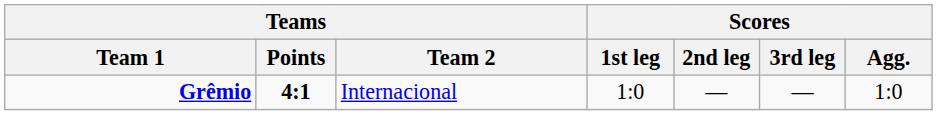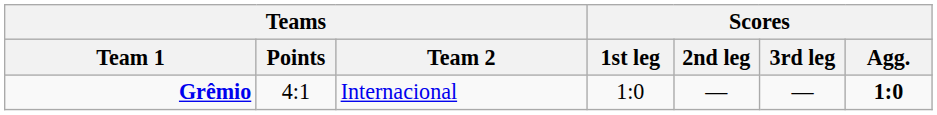(296, 92) bold -> (296, 92) normal
(888, 92) normal -> (888, 92) bold
